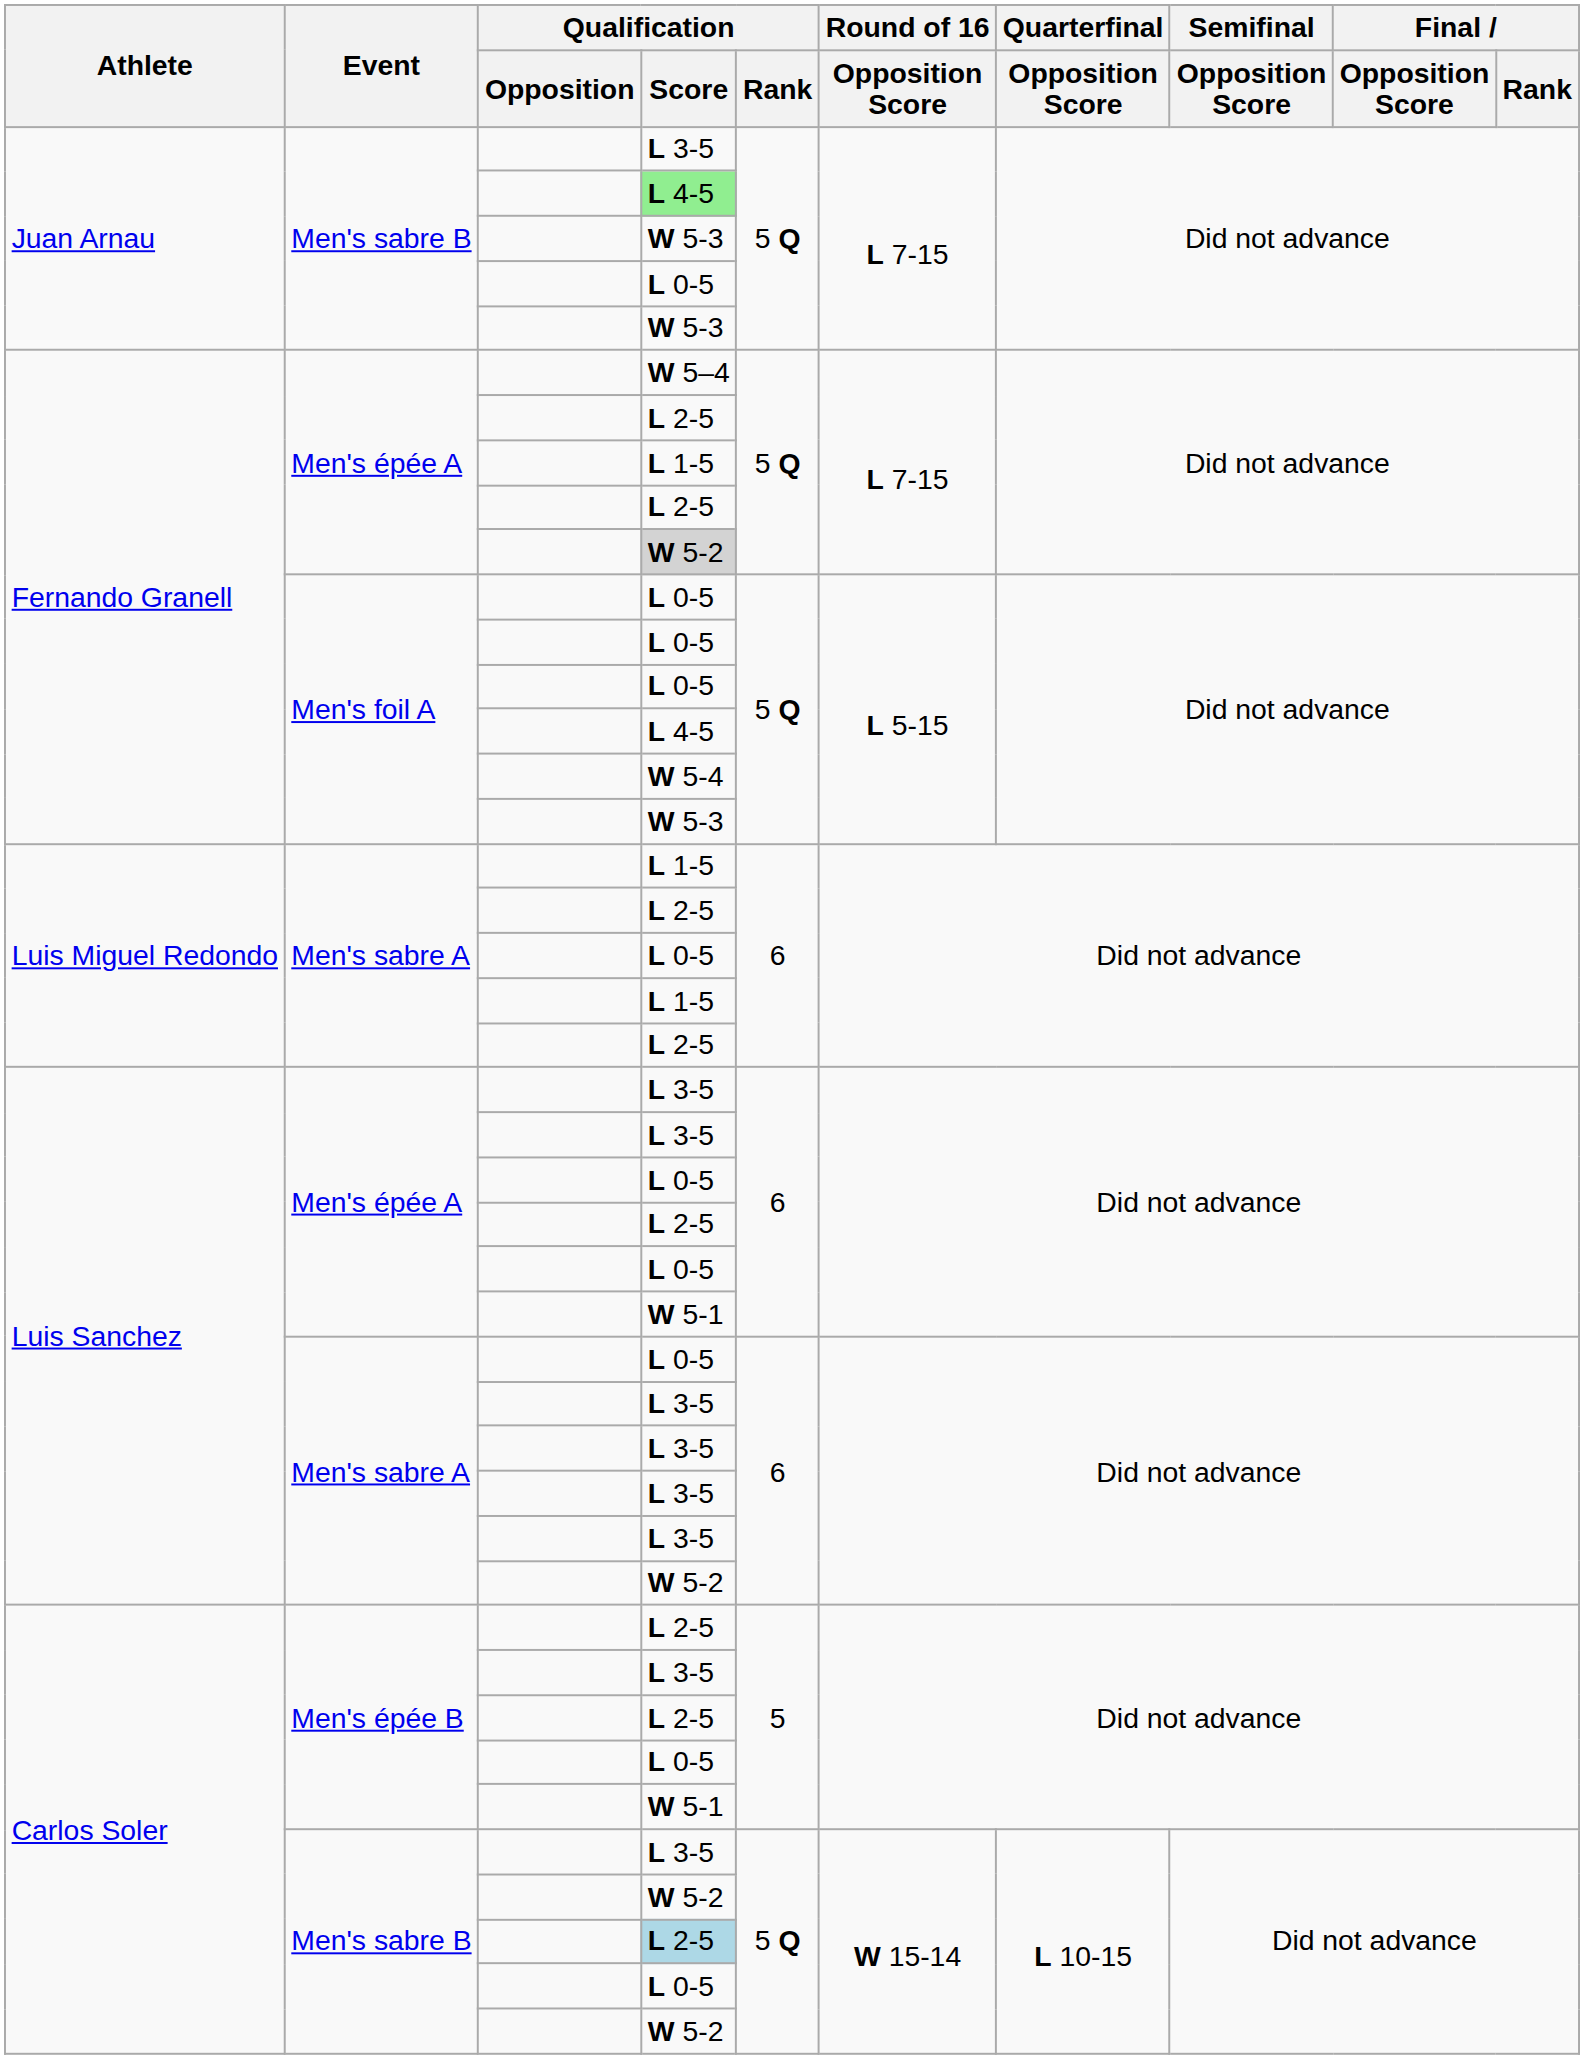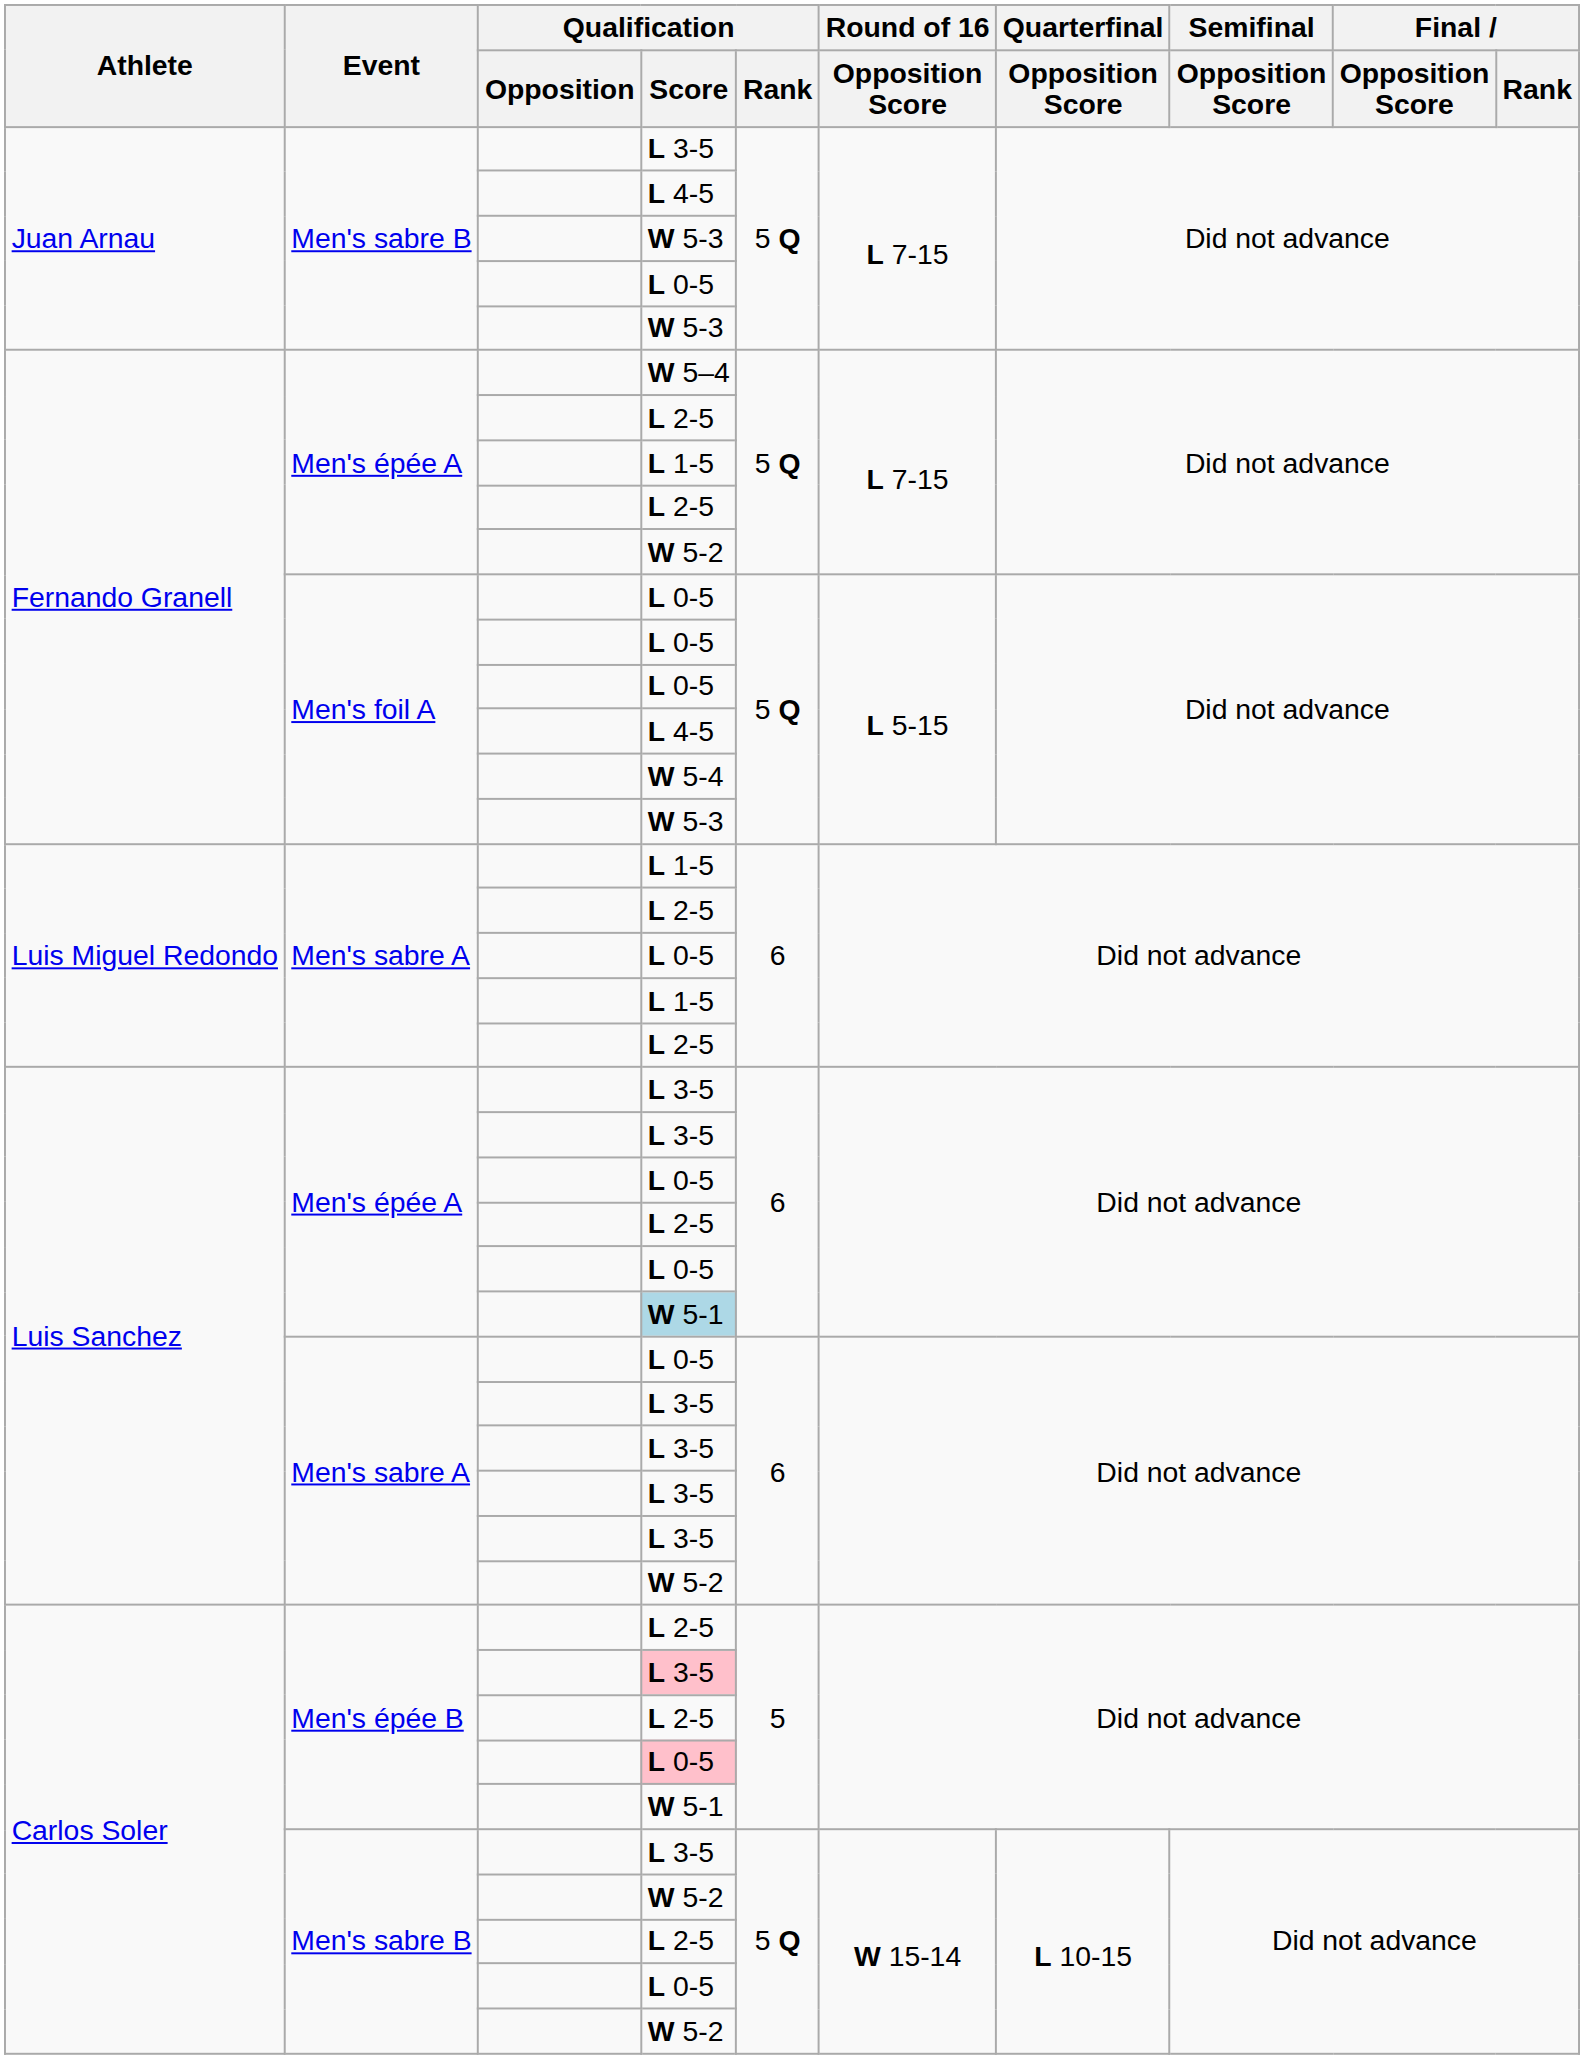(681, 194) lightgreen background -> (681, 194) no background
(686, 552) lightgrey background -> (686, 552) no background
(686, 1314) no background -> (686, 1314) lightblue background
(681, 1673) no background -> (681, 1673) pink background
(681, 1762) no background -> (681, 1762) pink background
(681, 1942) lightblue background -> (681, 1942) no background
